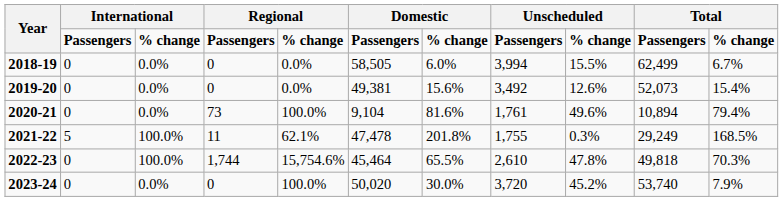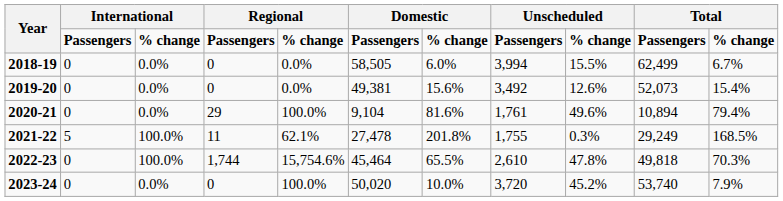(214, 112) 73 -> (214, 112) 29
(371, 136) 47,478 -> (371, 136) 27,478
(445, 184) 30.0% -> (445, 184) 10.0%
